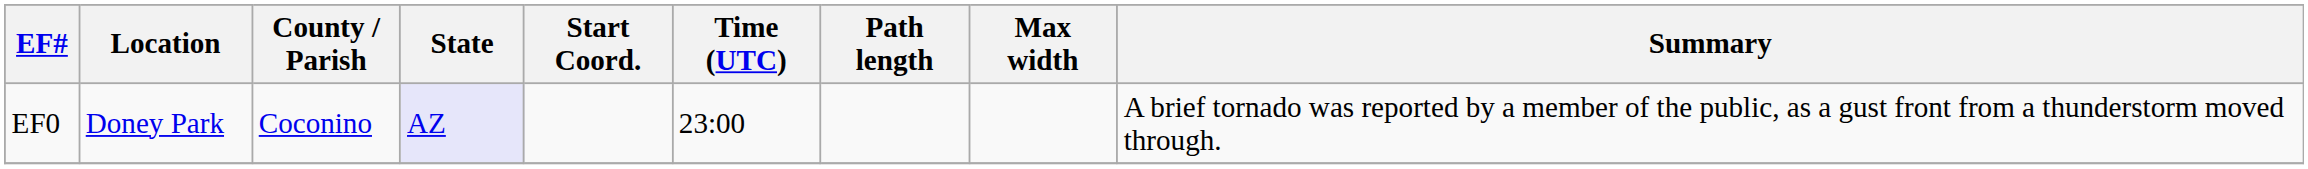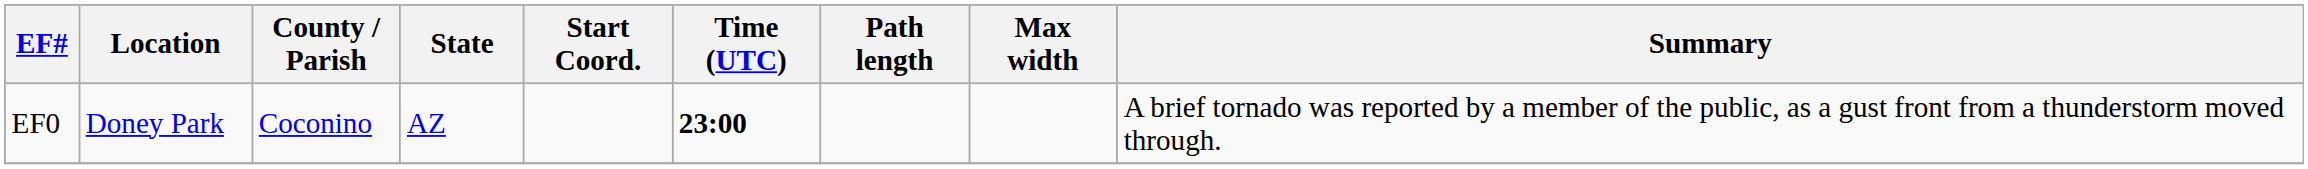(426, 122) lavender background -> (426, 122) no background
(712, 122) normal -> (713, 122) bold
